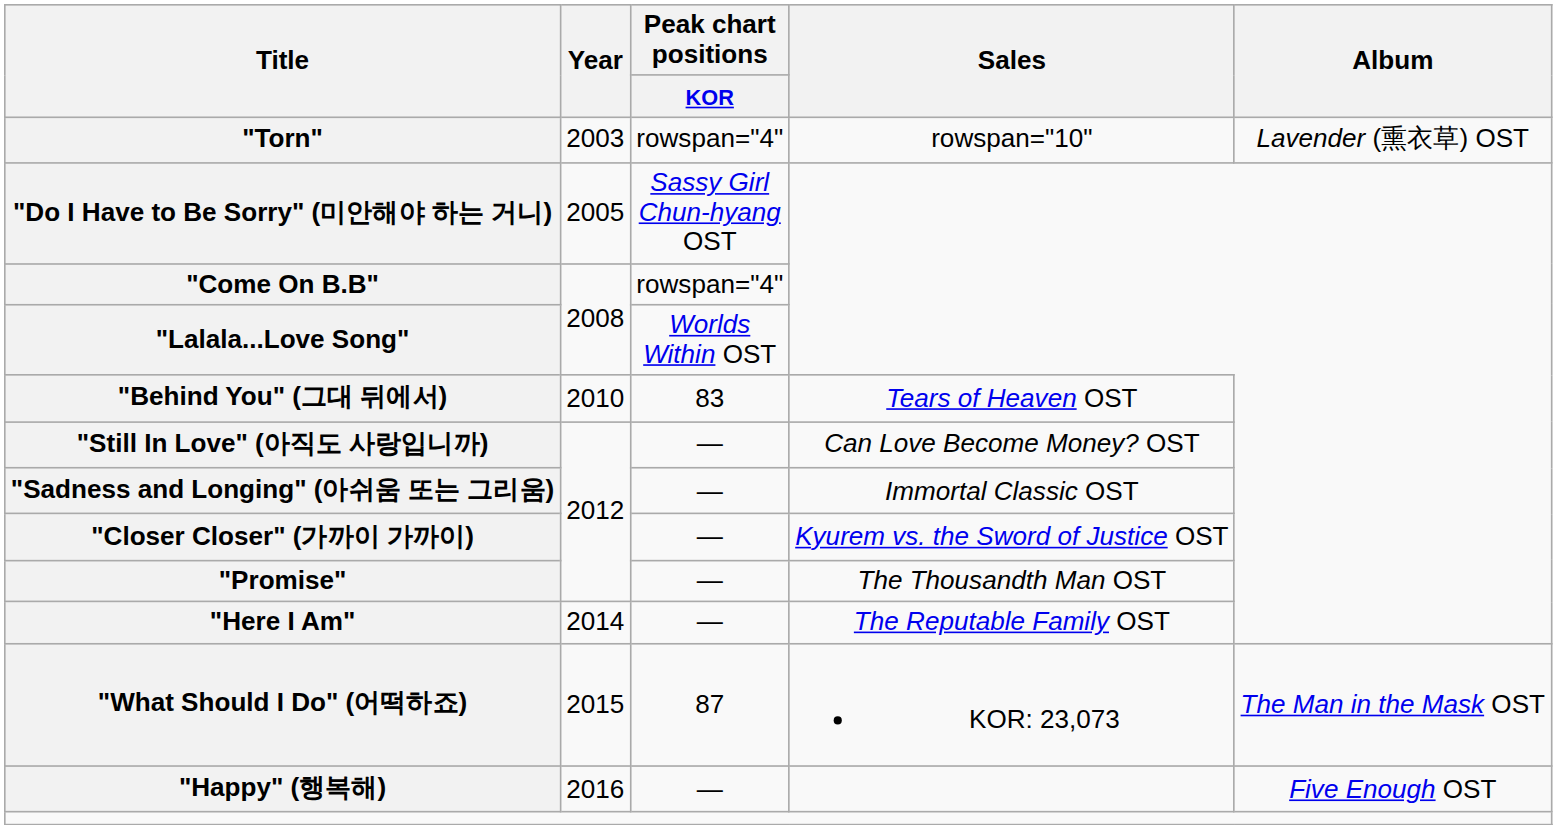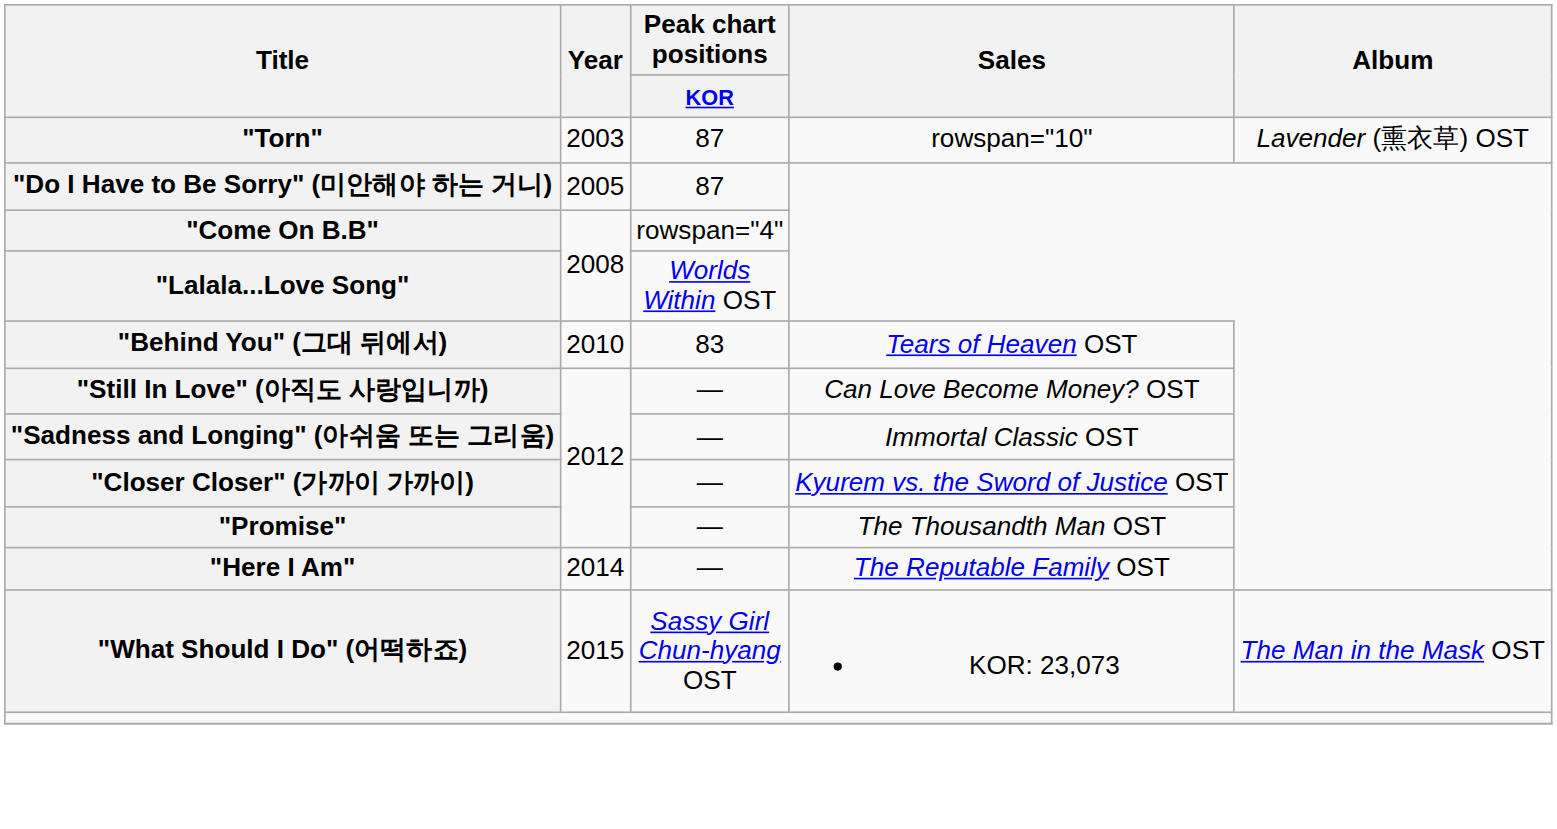(710, 139) rowspan="4" -> (710, 139) 87
(710, 212) Sassy Girl Chun-hyang OST -> (710, 185) 87
(710, 704) 87 -> (710, 650) Sassy Girl Chun-hyang OST
- row: (283, 787)
